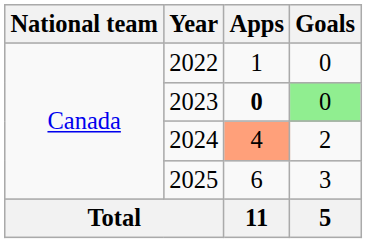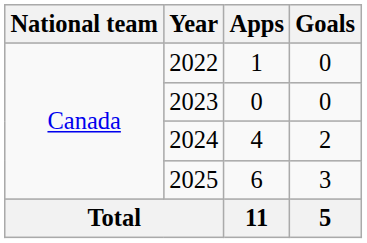(257, 101) bold -> (257, 101) normal
(325, 101) lightgreen background -> (325, 101) no background
(257, 140) lightsalmon background -> (257, 140) no background
